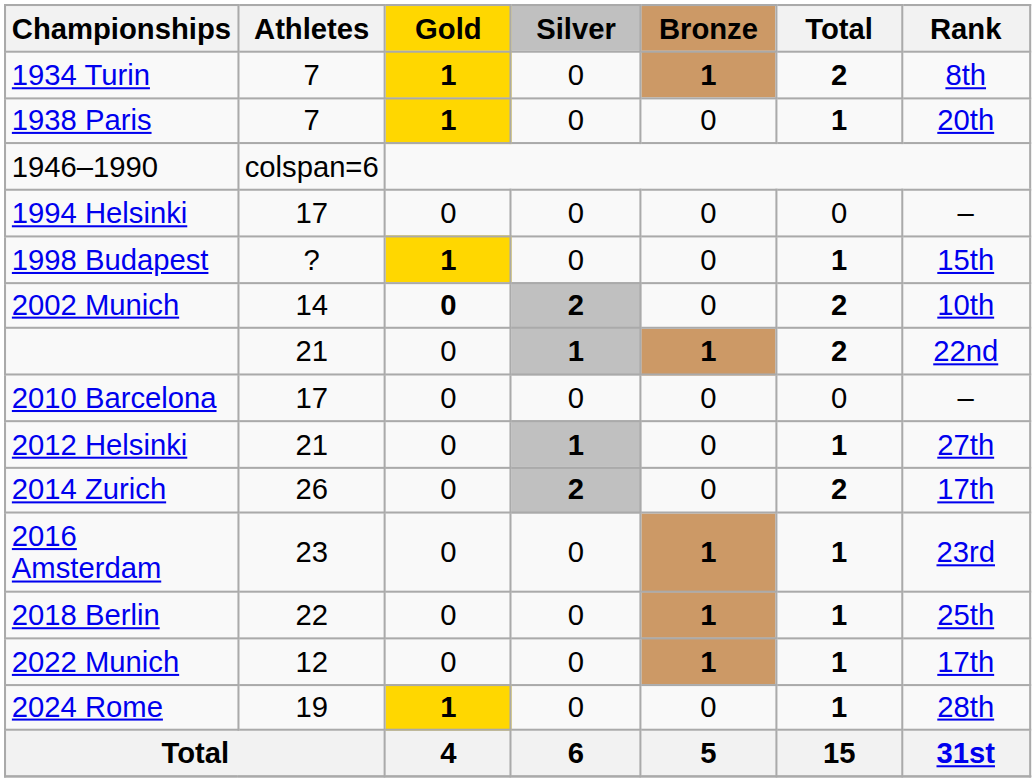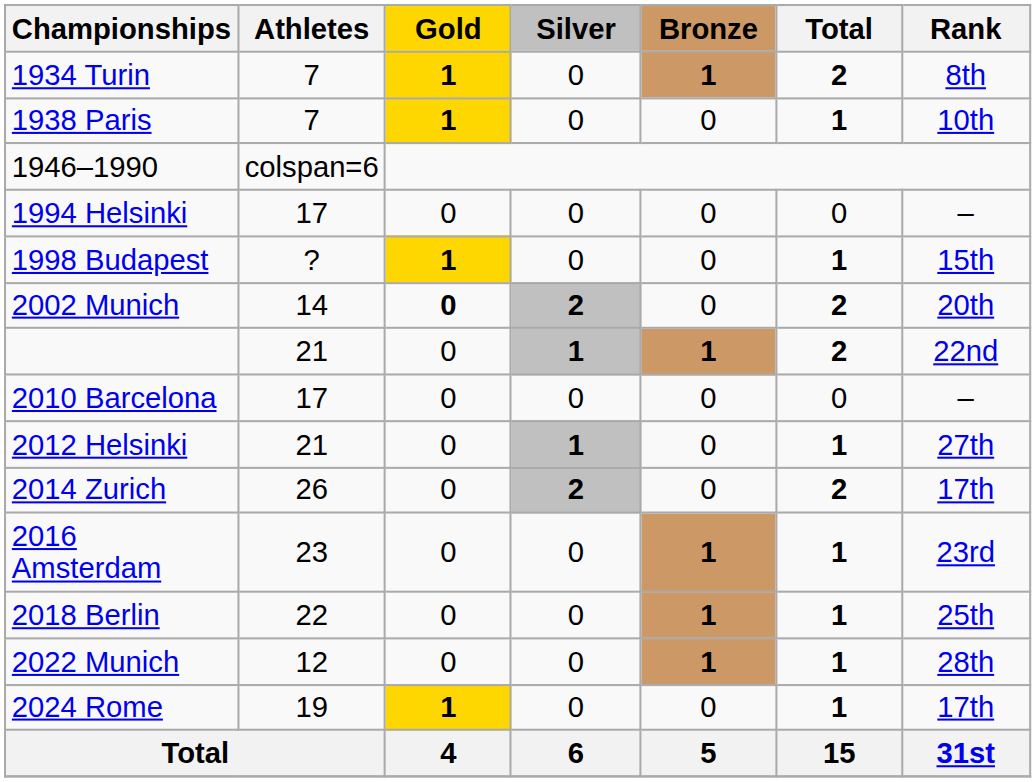(966, 121) 20th -> (966, 121) 10th
(966, 306) 10th -> (966, 306) 20th
(966, 661) 17th -> (966, 661) 28th
(966, 708) 28th -> (966, 708) 17th
